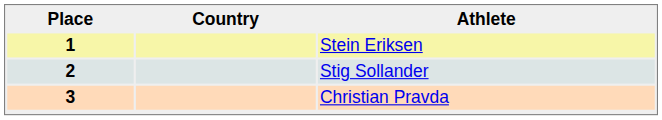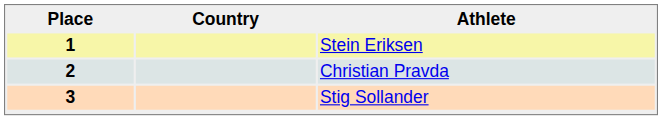(374, 71) Stig Sollander -> (384, 71) Christian Pravda
(384, 97) Christian Pravda -> (374, 97) Stig Sollander
